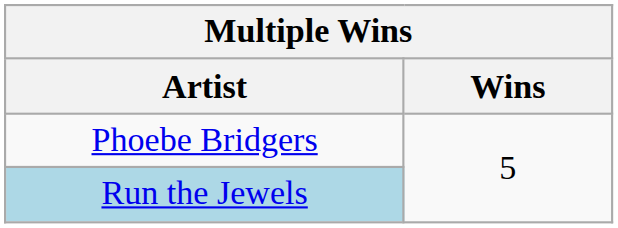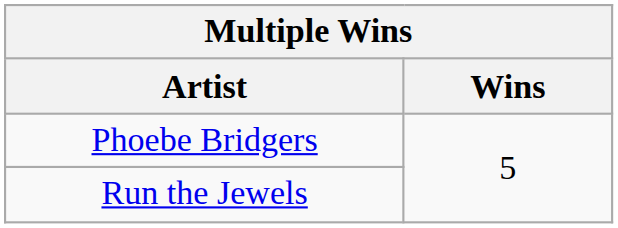(205, 193) lightblue background -> (205, 193) no background
